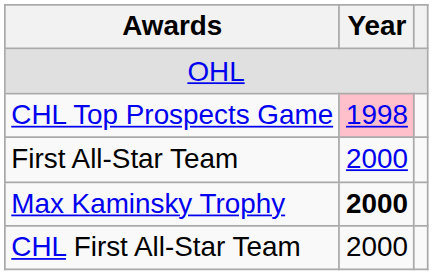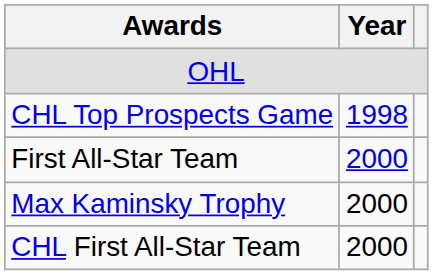(377, 114) pink background -> (377, 114) no background
(377, 203) bold -> (377, 203) normal
